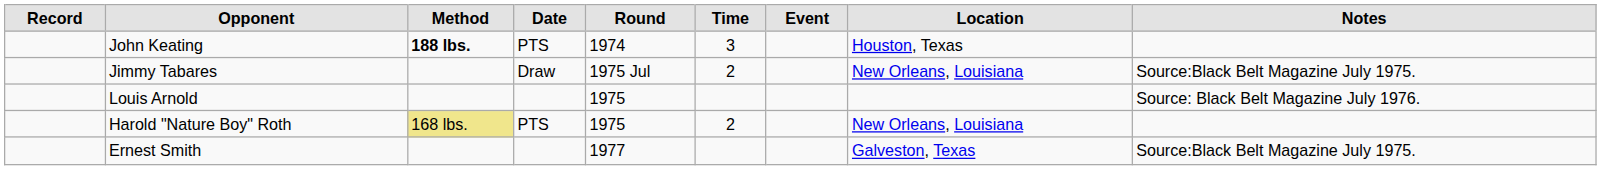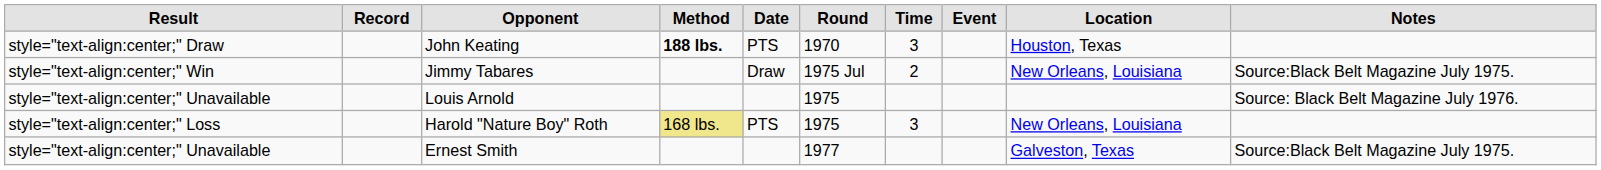+ column: (173, 18)
(607, 44) 1974 -> (822, 44) 1970
(730, 124) 2 -> (914, 124) 3
